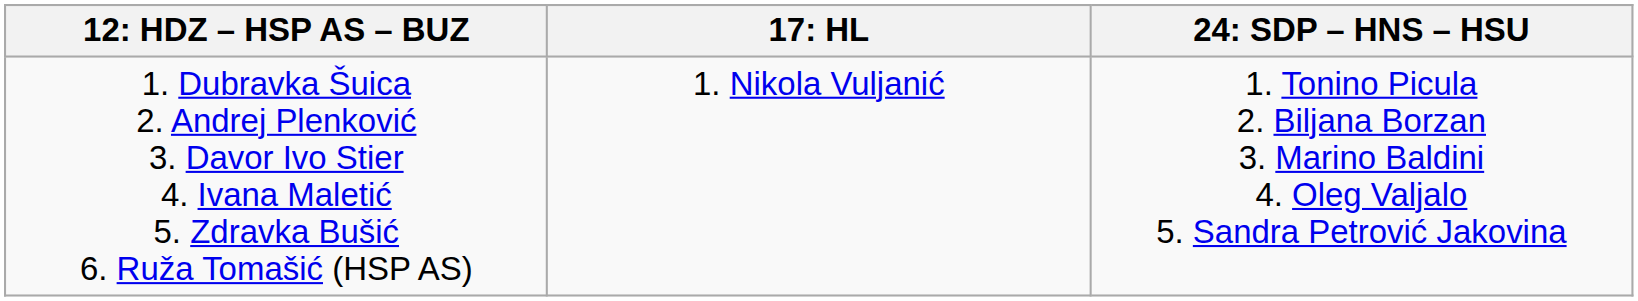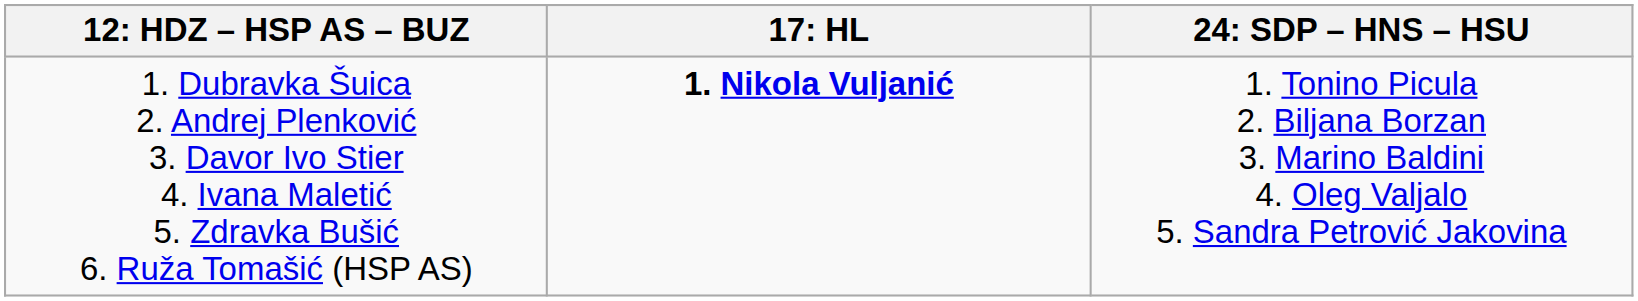(819, 82) normal -> (819, 82) bold
